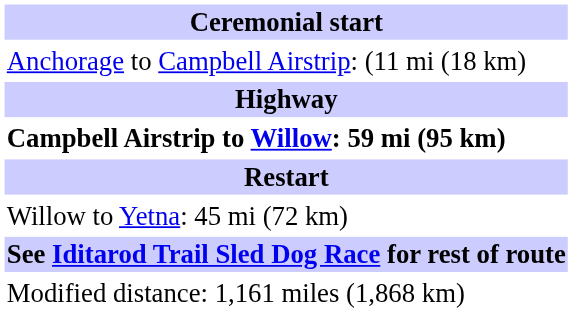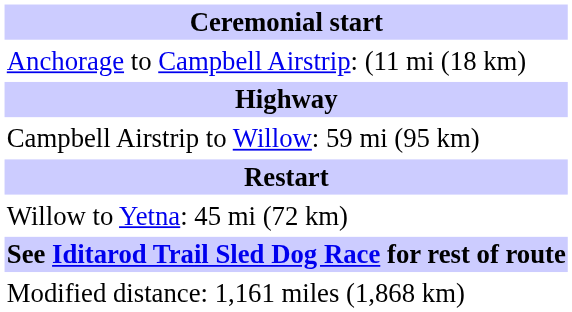(256, 137) bold -> (243, 137) normal
